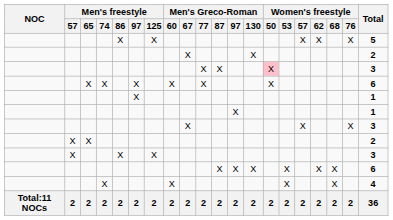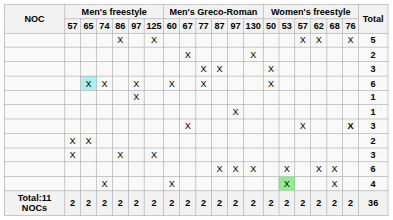(271, 69) pink background -> (271, 69) no background
(88, 84) no background -> (88, 84) paleturquoise background
(351, 127) normal -> (351, 127) bold
(287, 184) no background -> (287, 184) lightgreen background
